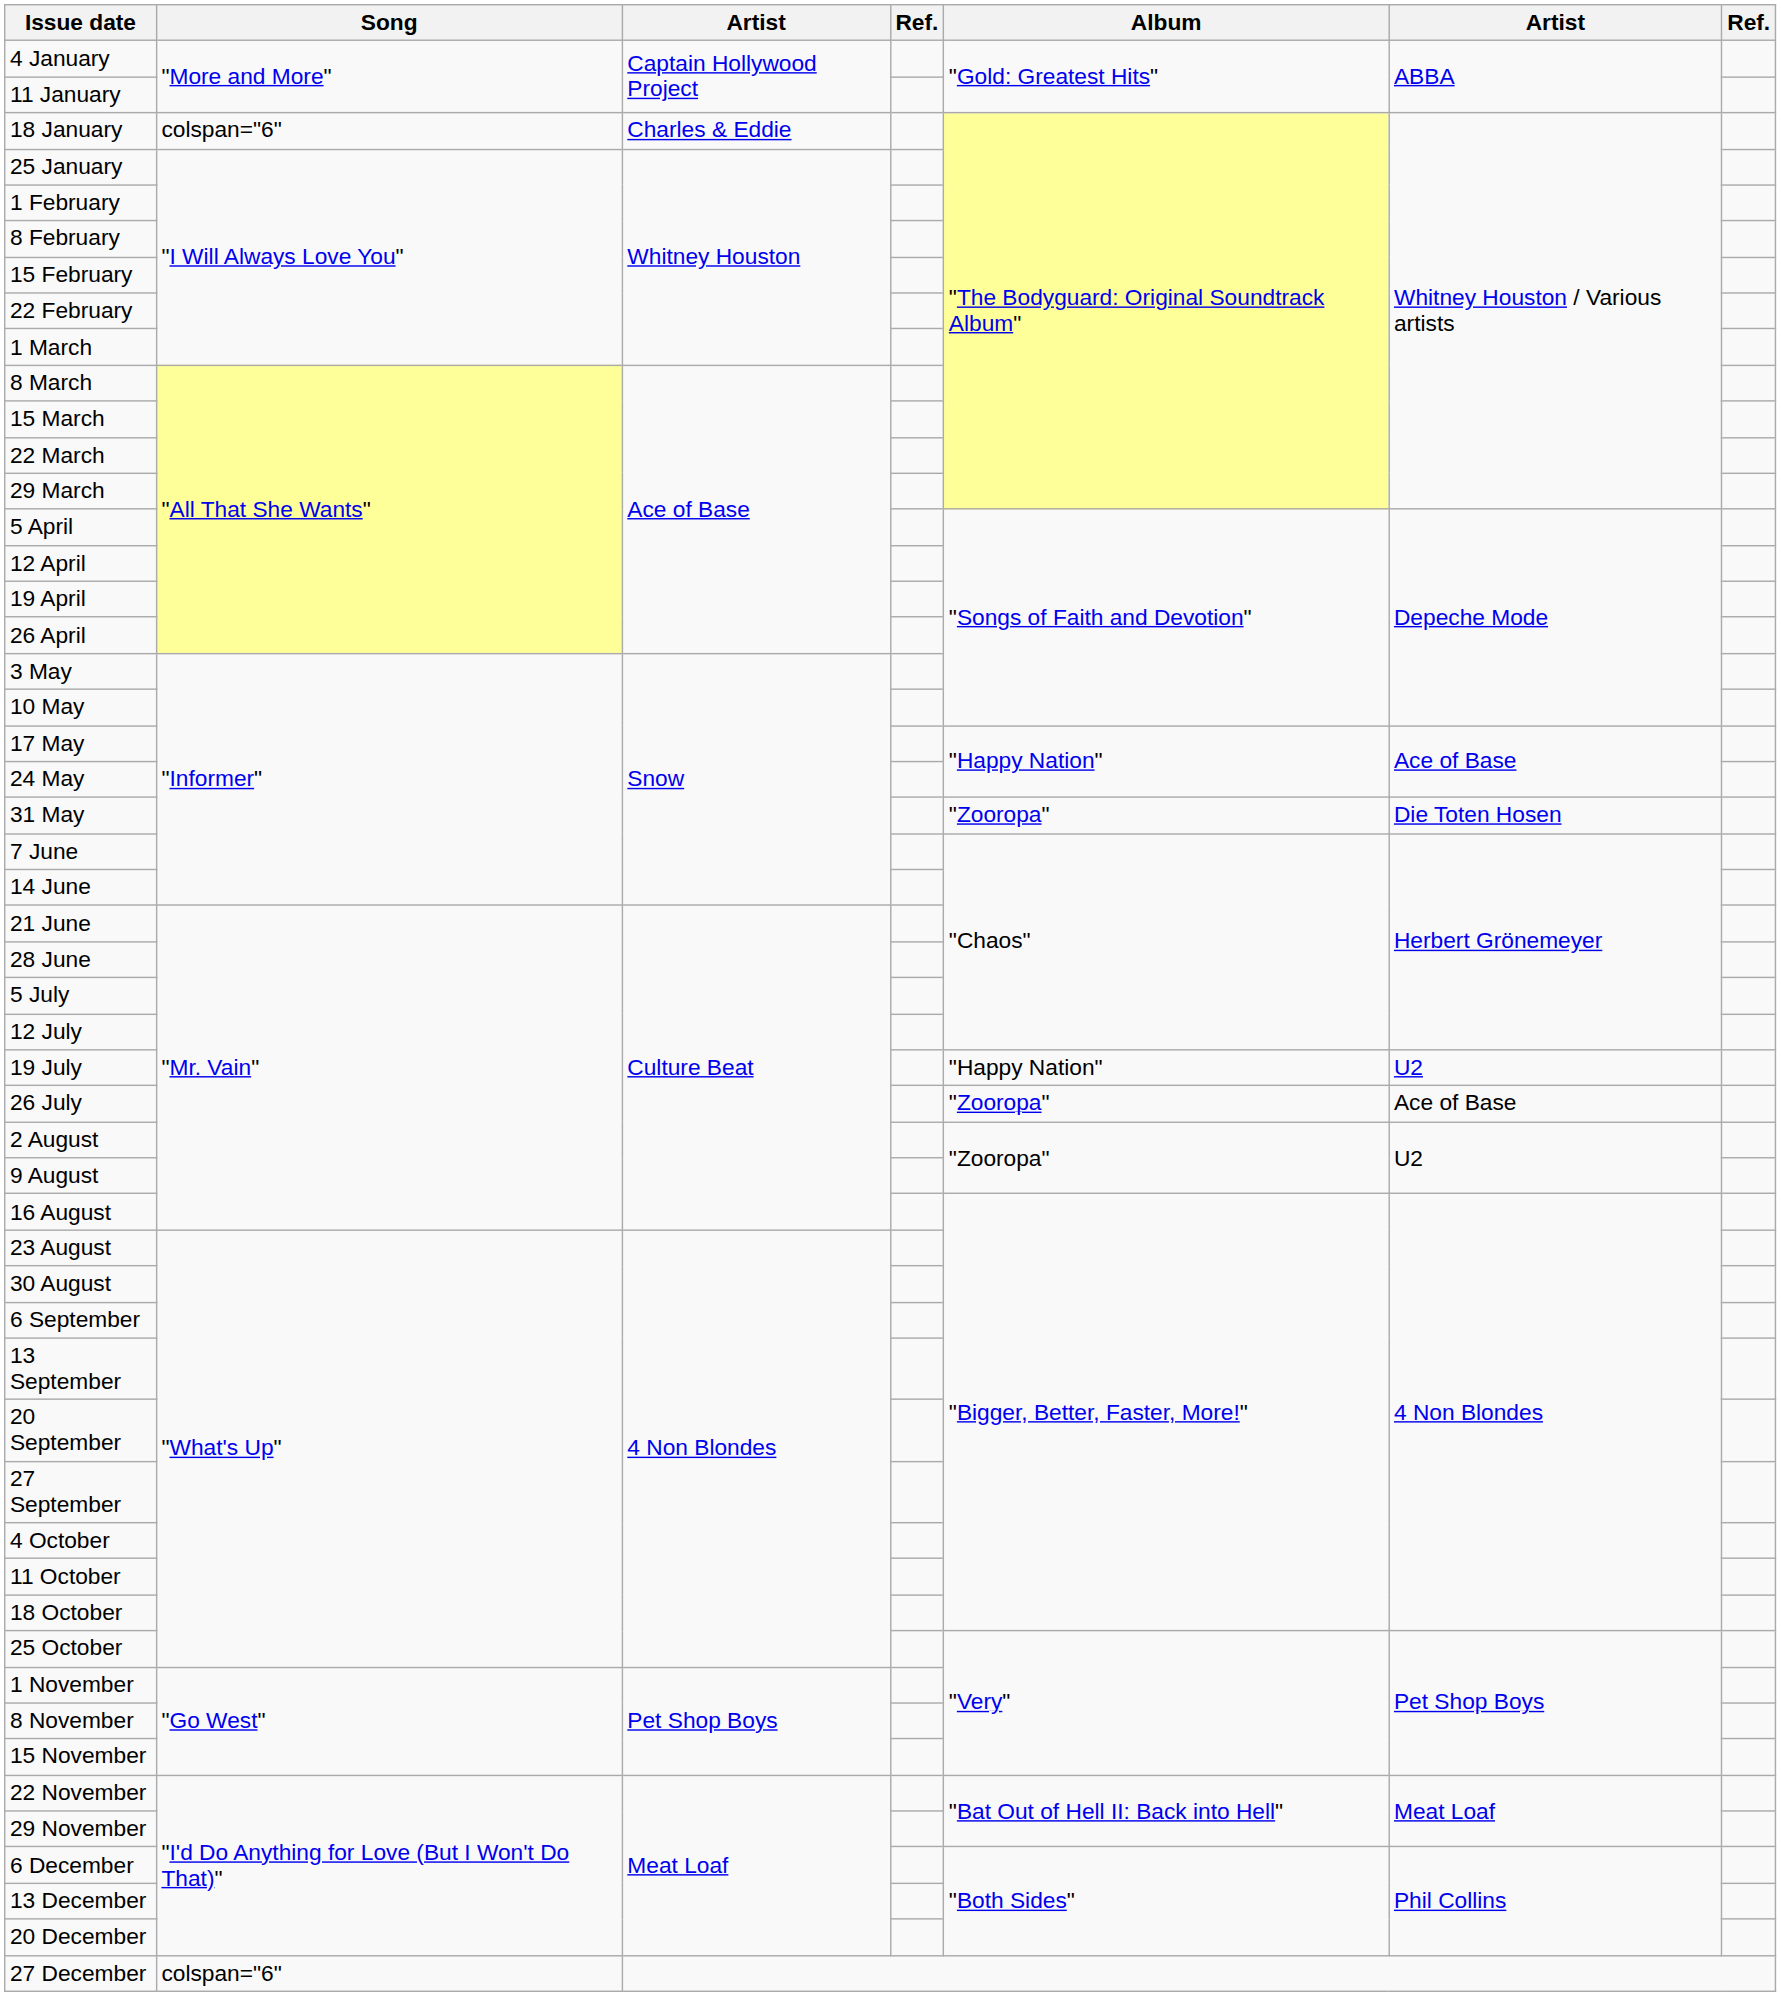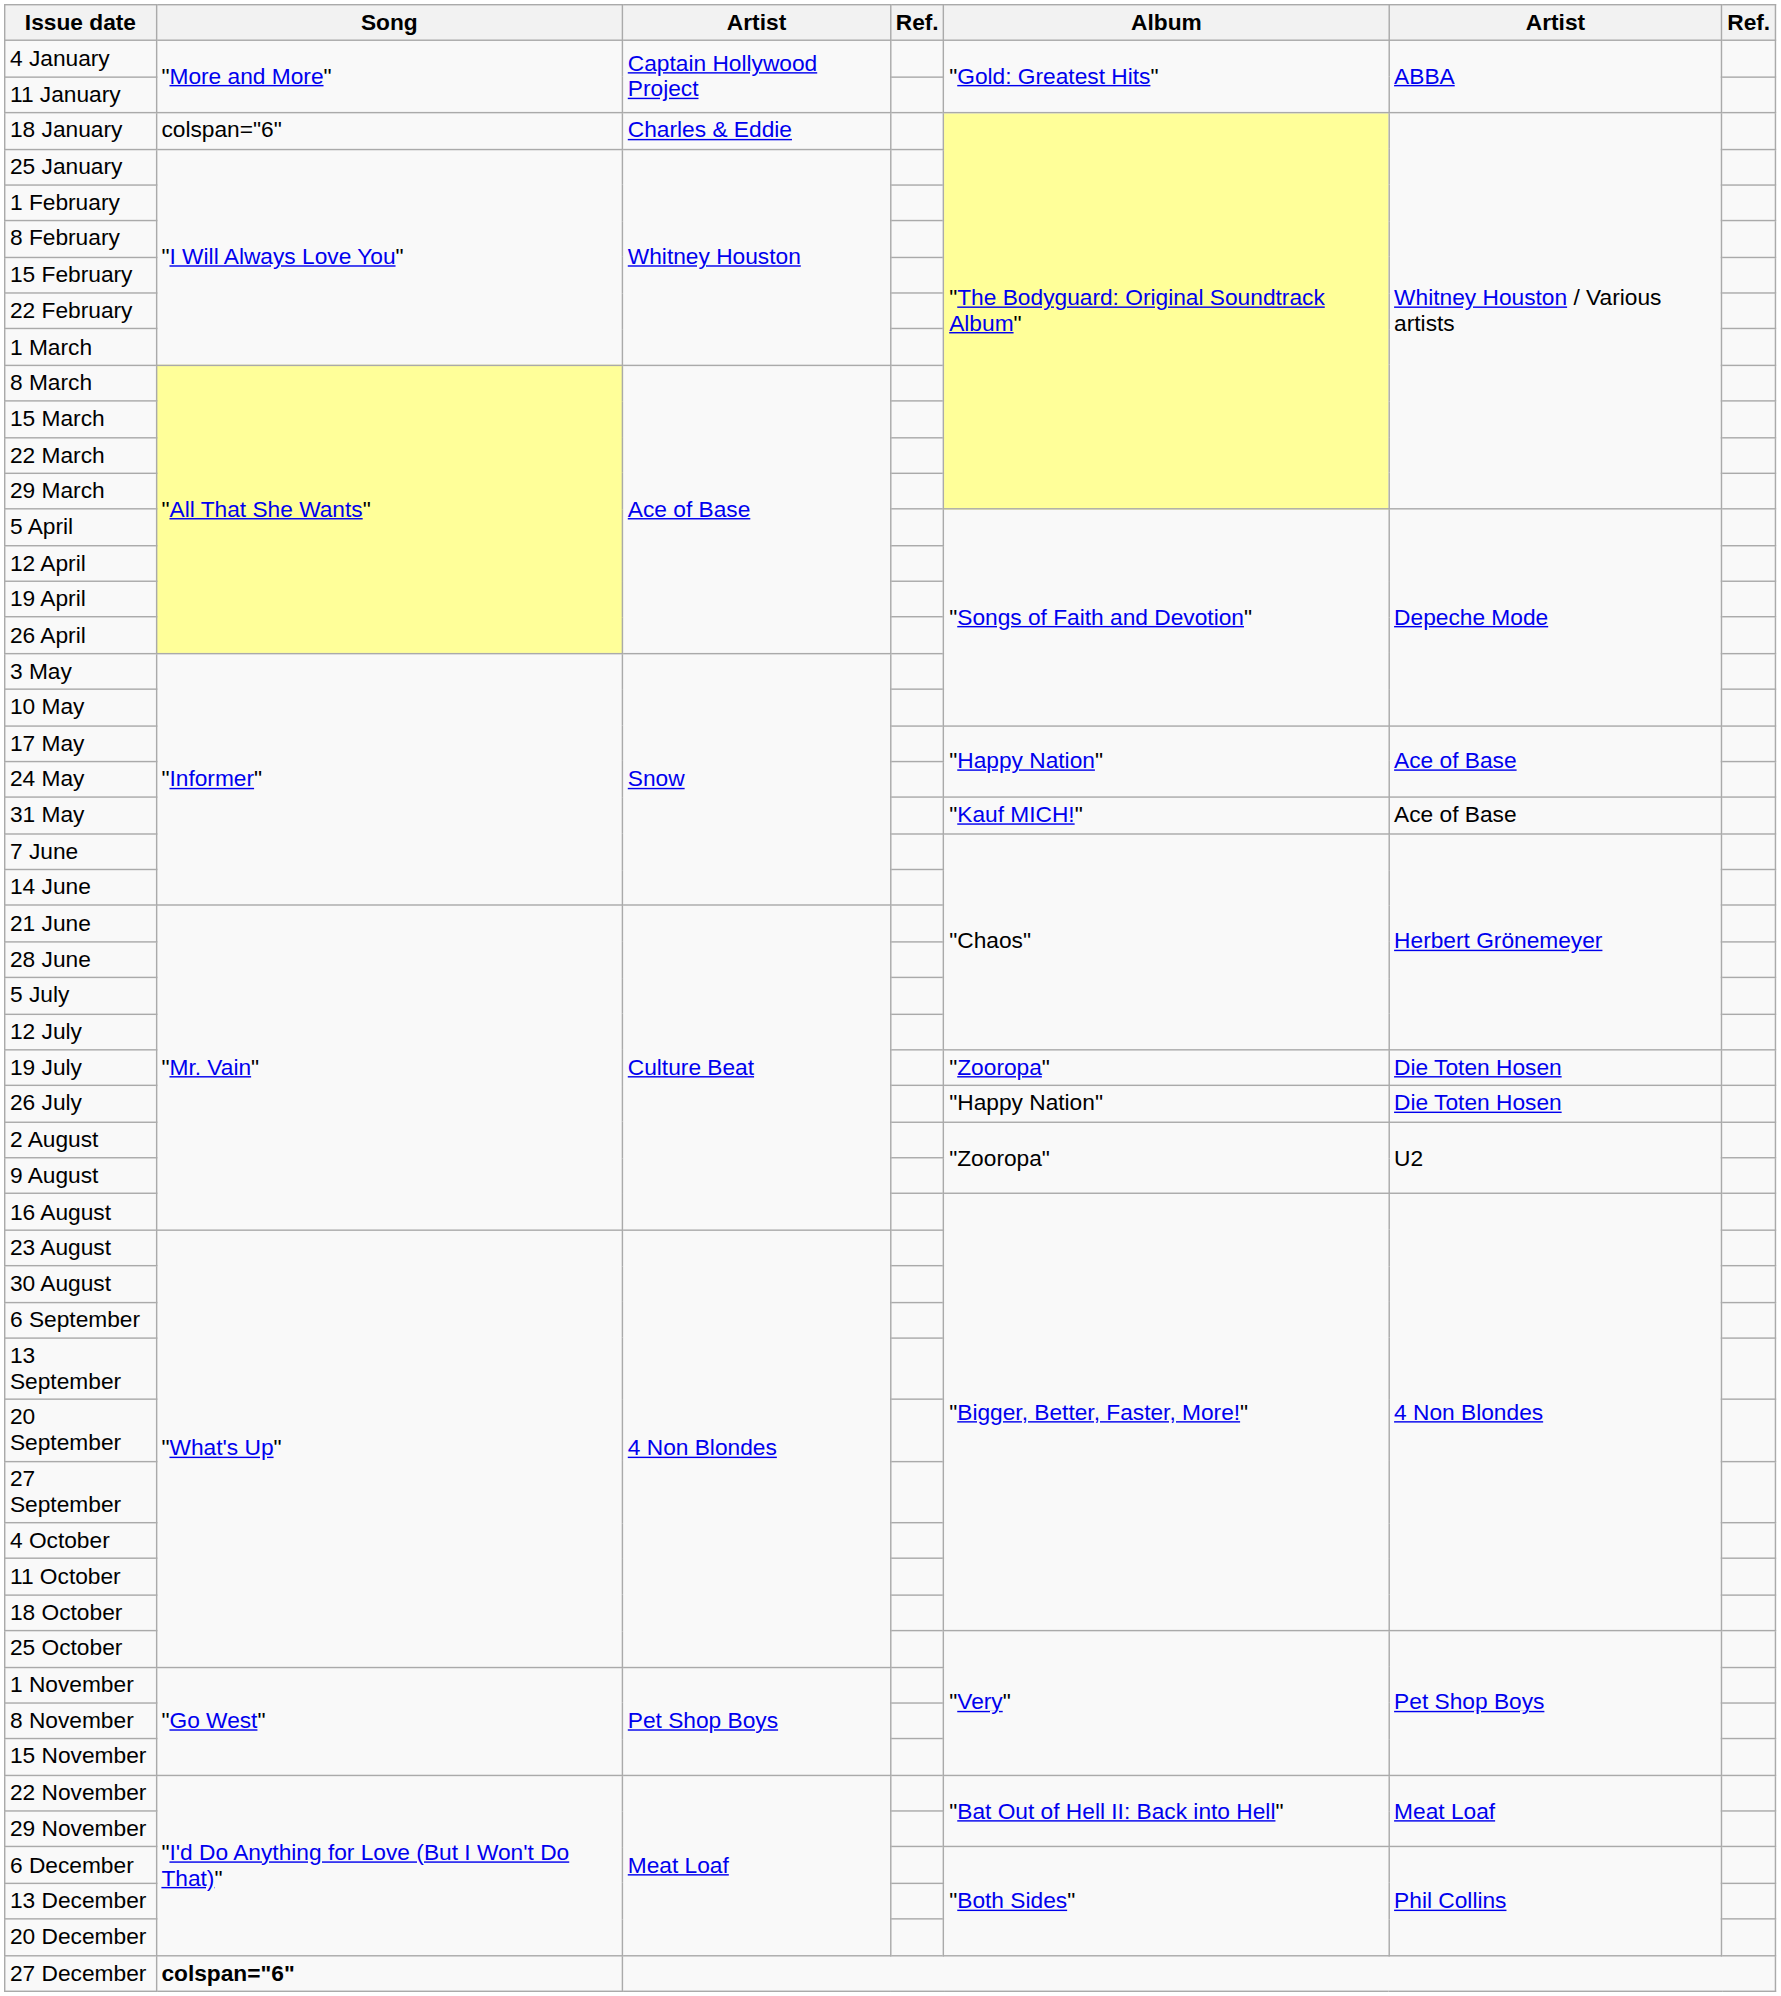(999, 815) "Zooropa" -> (1016, 815) "Kauf MICHǃ"
(1478, 815) Die Toten Hosen -> (1455, 815) Ace of Base
(1026, 1067) "Happy Nation" -> (1000, 1067) "Zooropa"
(1408, 1067) U2 -> (1478, 1067) Die Toten Hosen
(999, 1103) "Zooropa" -> (1026, 1103) "Happy Nation"
(1455, 1103) Ace of Base -> (1478, 1103) Die Toten Hosen
(222, 1972) normal -> (228, 1972) bold
